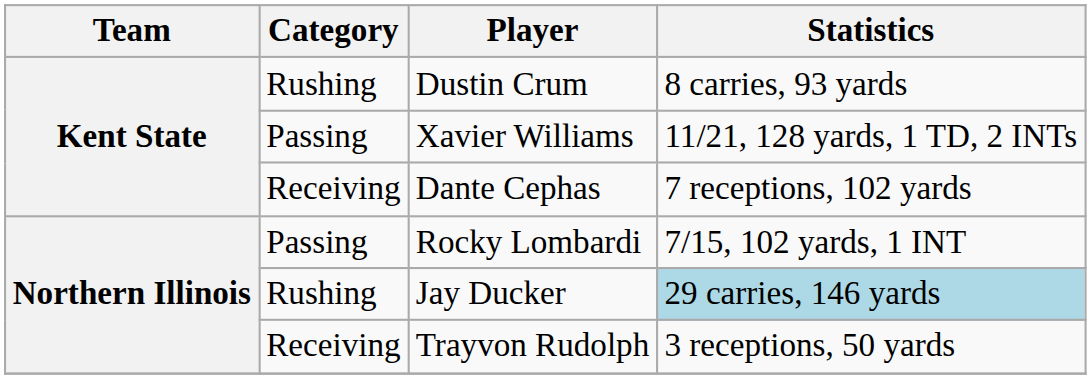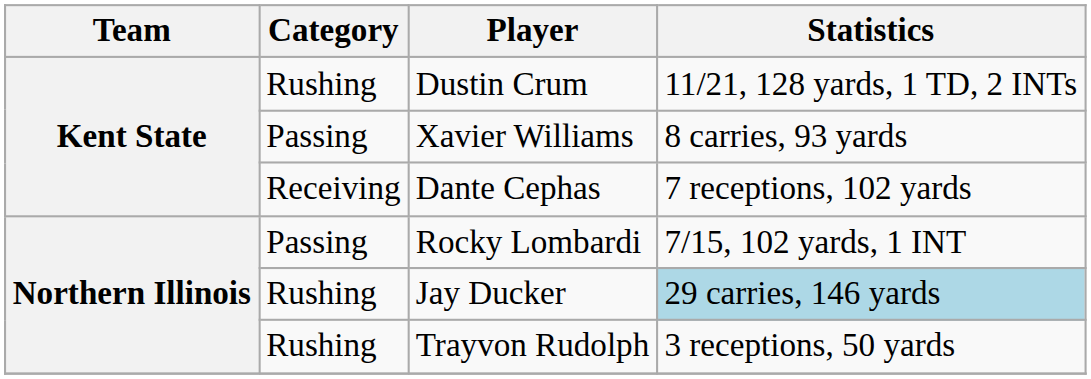(786, 83) 8 carries, 93 yards -> (871, 83) 11/21, 128 yards, 1 TD, 2 INTs
(871, 135) 11/21, 128 yards, 1 TD, 2 INTs -> (786, 135) 8 carries, 93 yards
(333, 346) Receiving -> (321, 346) Rushing
